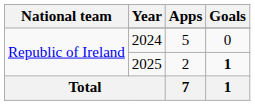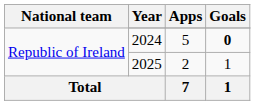(228, 40) normal -> (228, 40) bold
(228, 64) bold -> (228, 64) normal
